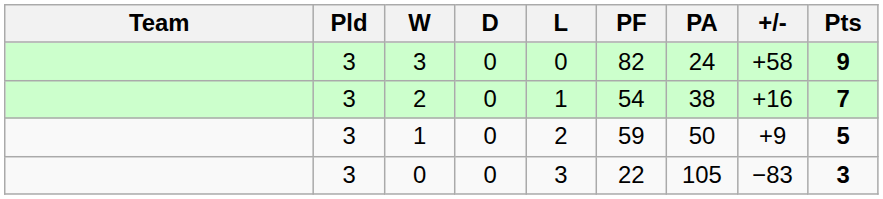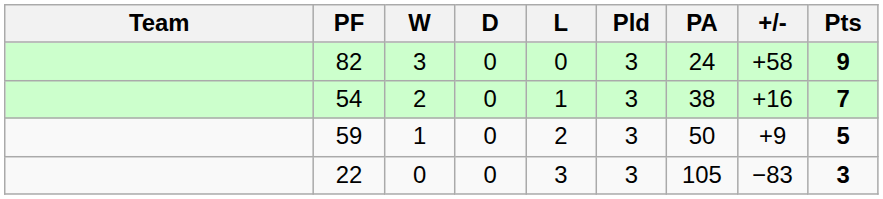columns swapped: (349, 23) <-> (631, 23)
